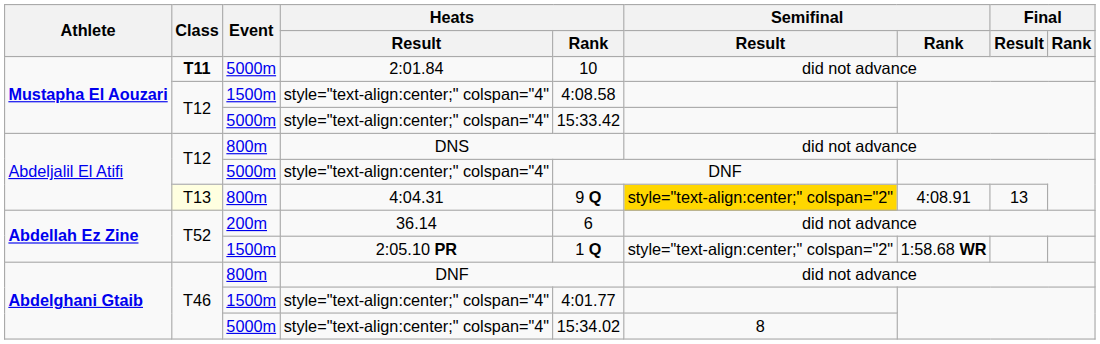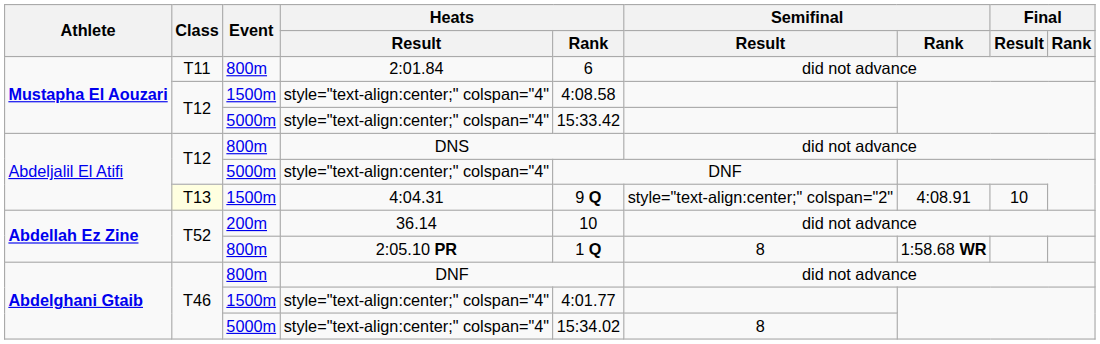(197, 69) bold -> (197, 69) normal
(251, 69) 5000m -> (247, 69) 800m
(588, 69) 10 -> (588, 69) 6
(247, 198) 800m -> (251, 198) 1500m
(760, 198) gold background -> (760, 198) no background
(1019, 198) 13 -> (1019, 198) 10
(588, 223) 6 -> (588, 223) 10
(251, 249) 1500m -> (247, 249) 800m
(760, 249) style="text-align:center;" colspan="2" -> (760, 249) 8
